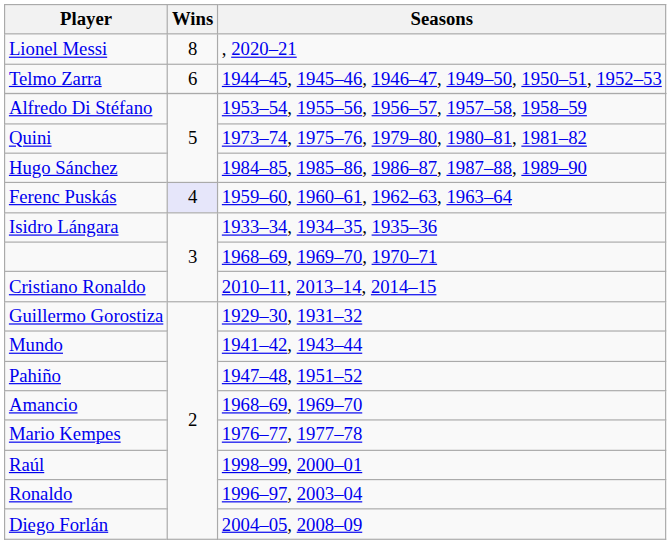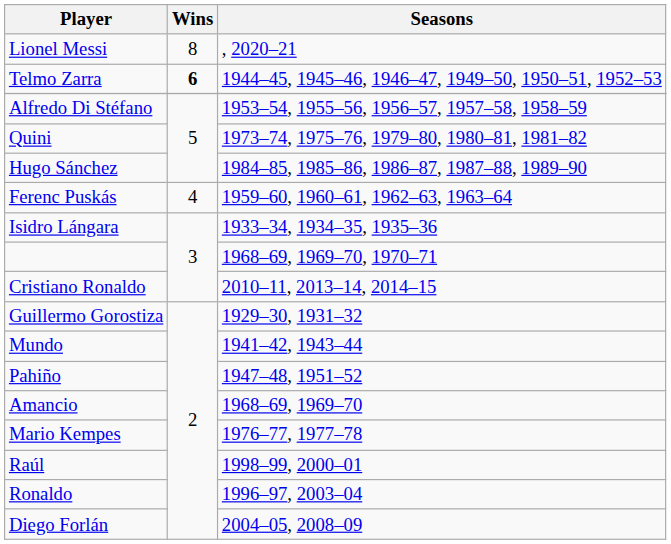(193, 78) normal -> (193, 78) bold
(193, 197) lavender background -> (193, 197) no background
